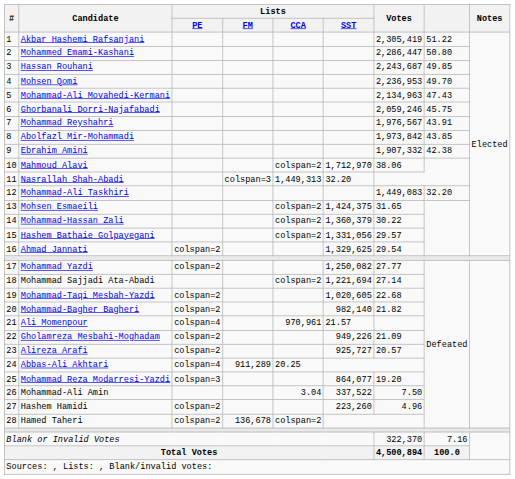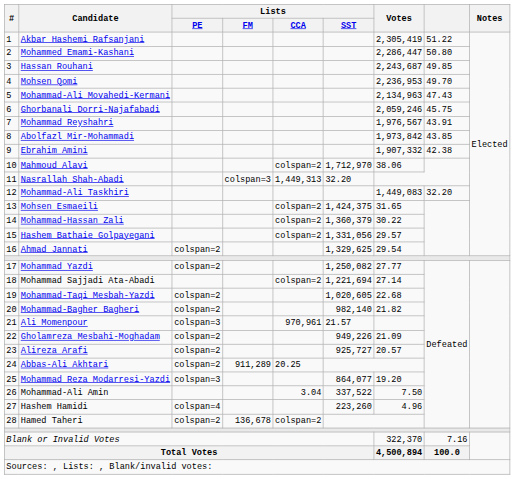(197, 323) colspan=4 -> (197, 323) colspan=3
(197, 365) colspan=4 -> (197, 365) colspan=2
(197, 407) colspan=2 -> (197, 407) colspan=4
